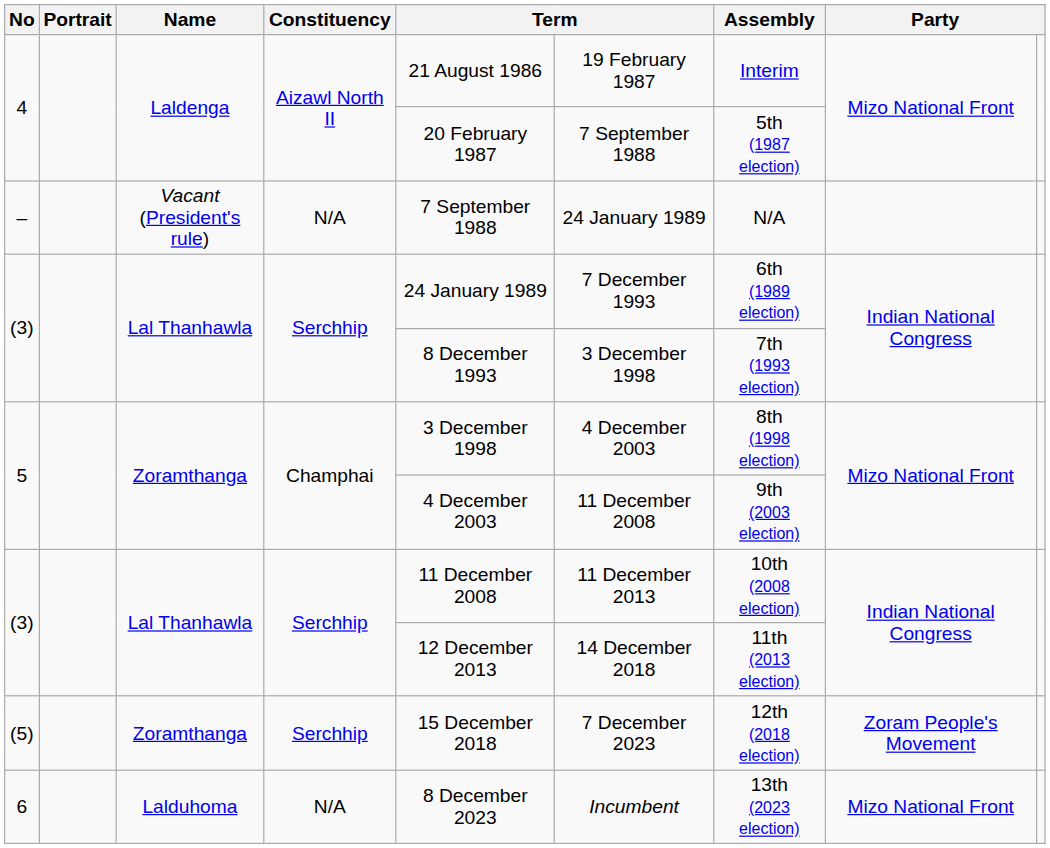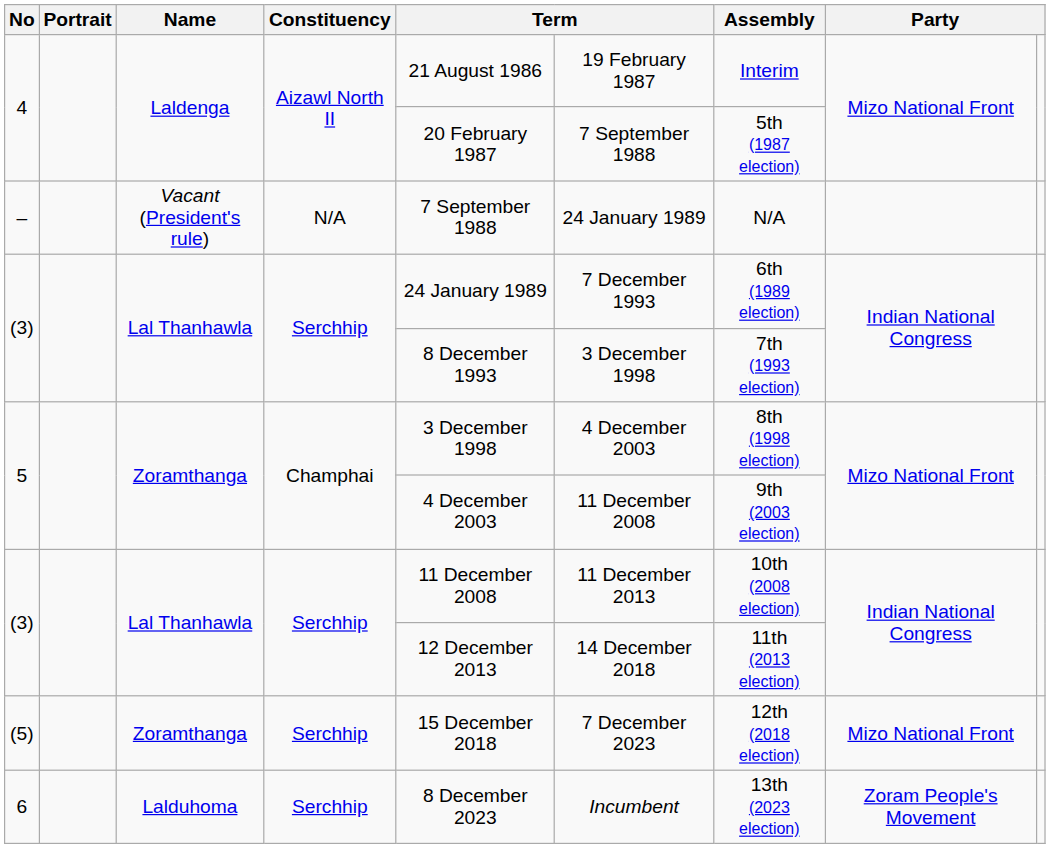(931, 732) Zoram People's Movement -> (931, 732) Mizo National Front
(330, 806) N/A -> (330, 806) Serchhip
(931, 806) Mizo National Front -> (931, 806) Zoram People's Movement
